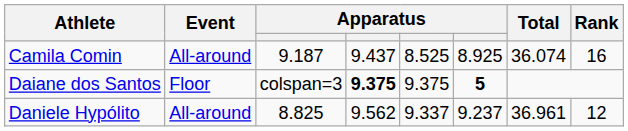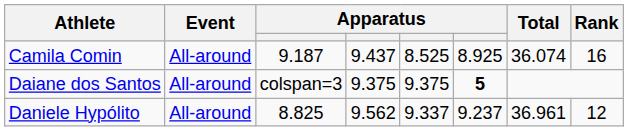(190, 84) Floor -> (210, 84) All-around
(373, 84) bold -> (373, 84) normal
